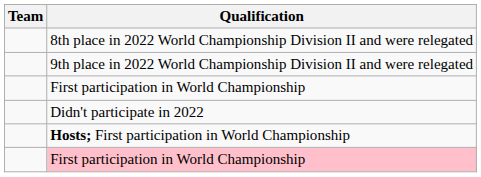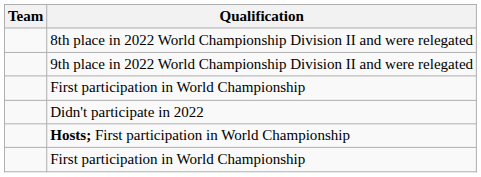(178, 159) pink background -> (178, 159) no background
